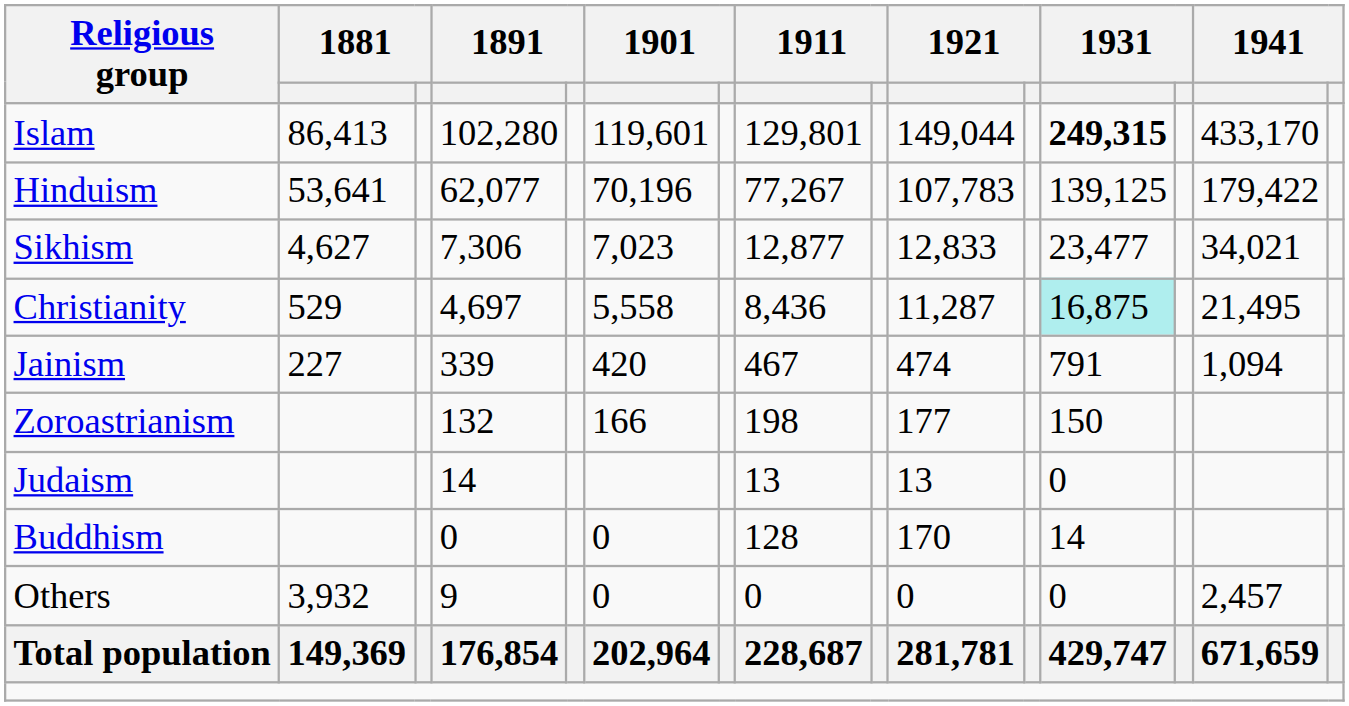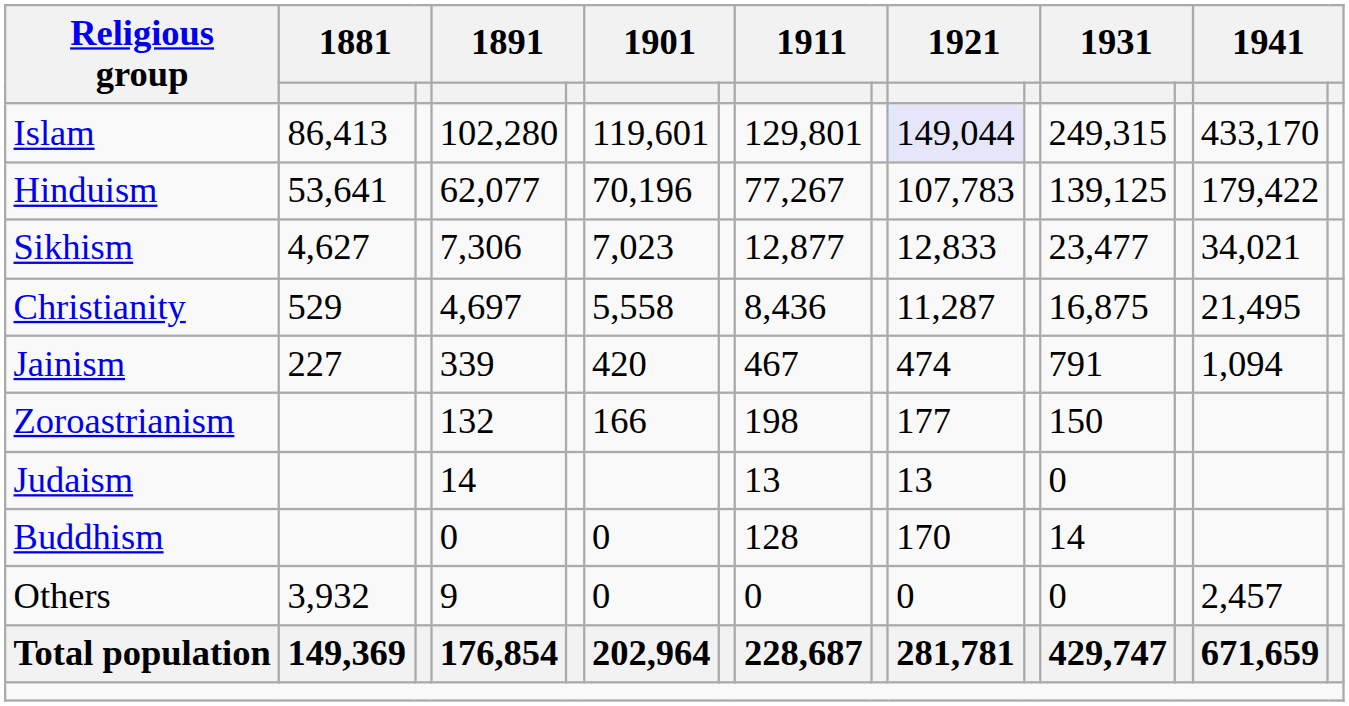(956, 132) no background -> (956, 132) lavender background
(1108, 132) bold -> (1108, 132) normal
(1099, 305) paleturquoise background -> (1099, 305) no background
